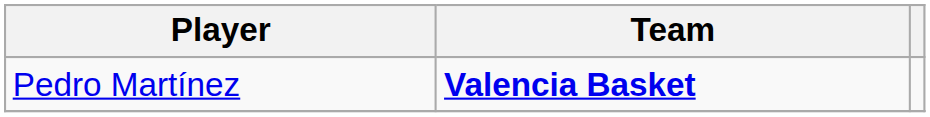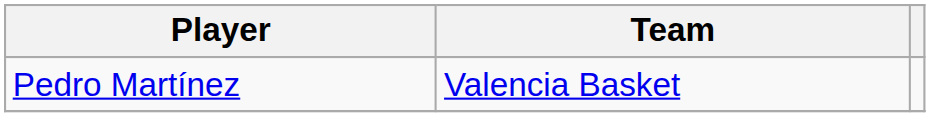(570, 83) bold -> (562, 83) normal
